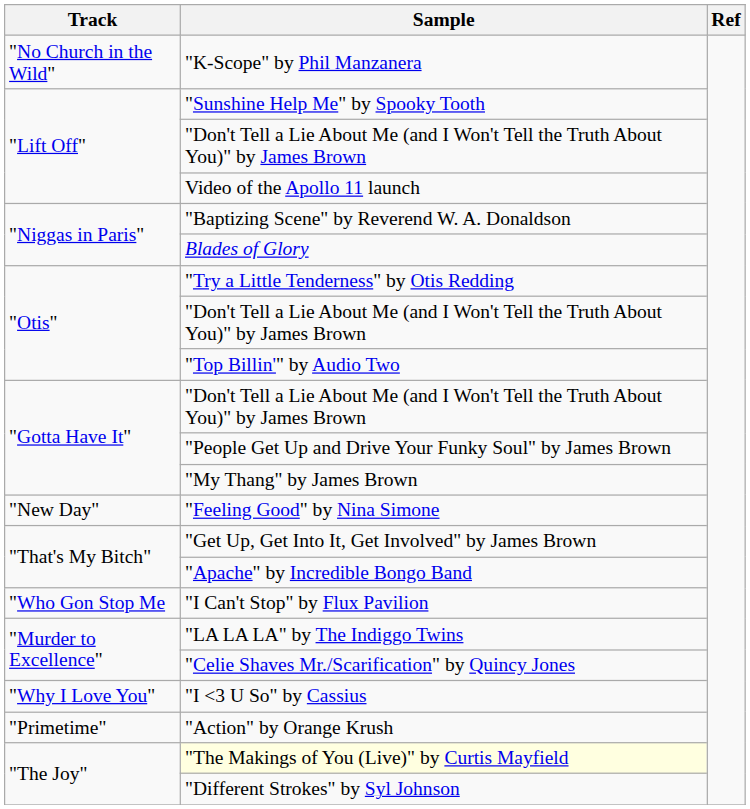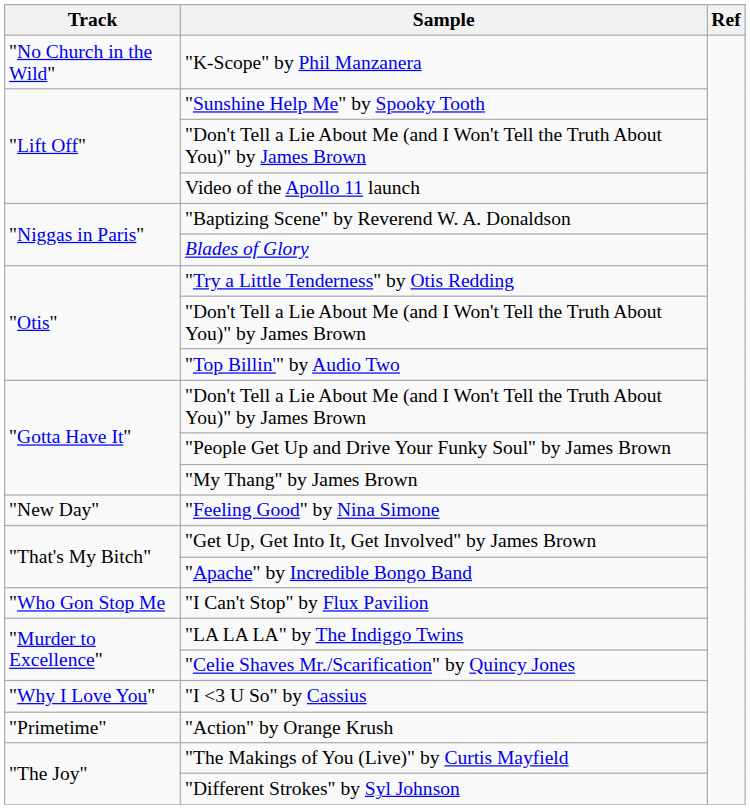(377, 757) lightyellow background -> (377, 757) no background
